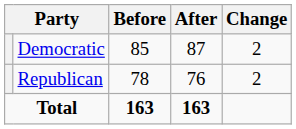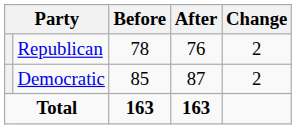rows swapped: (61, 49) <-> (60, 78)
